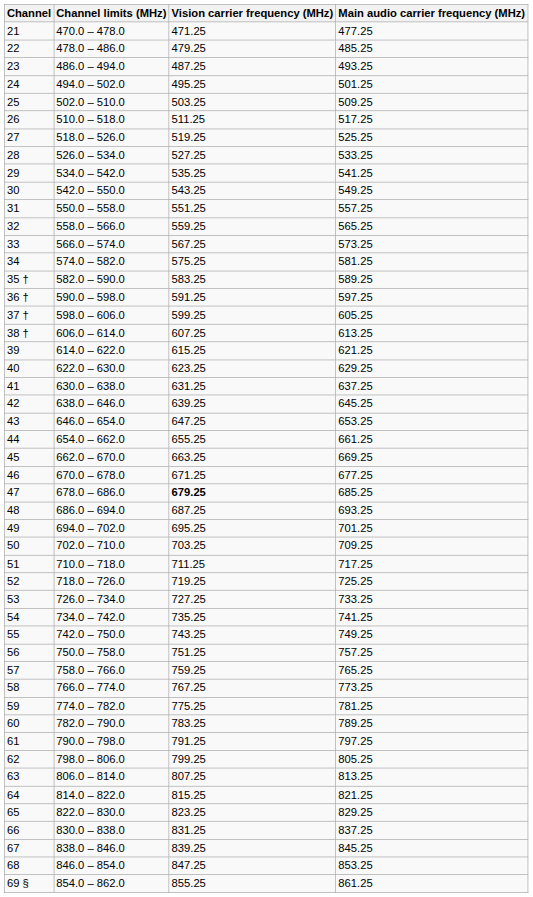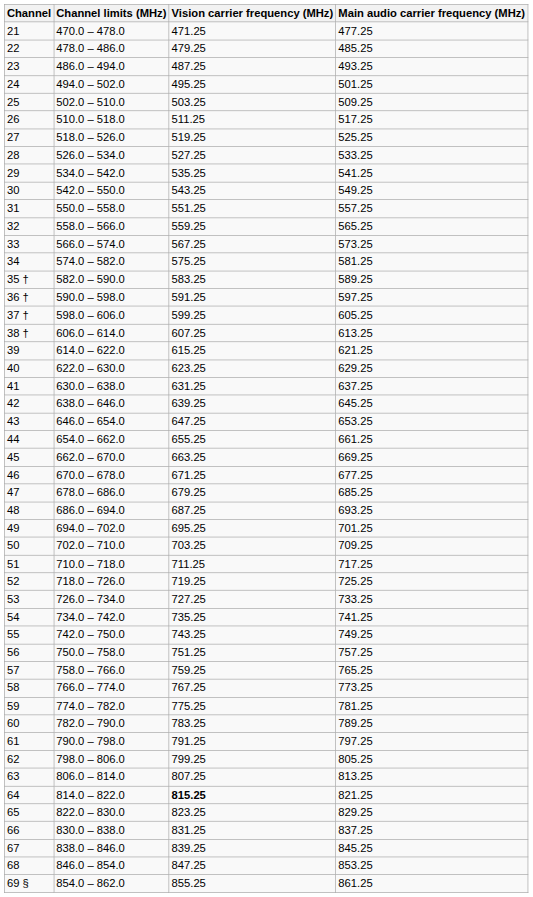(189, 492) bold -> (189, 492) normal
(189, 794) normal -> (189, 794) bold
